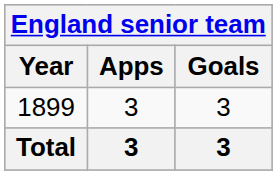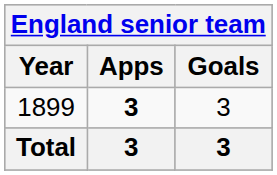(131, 107) normal -> (131, 107) bold
